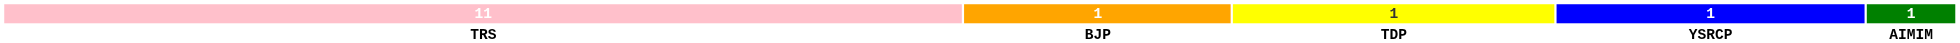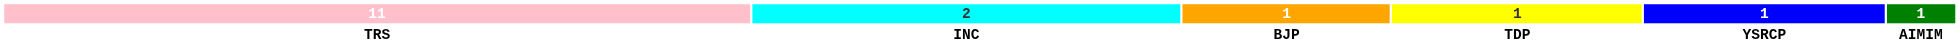+ column: (966, 14)
